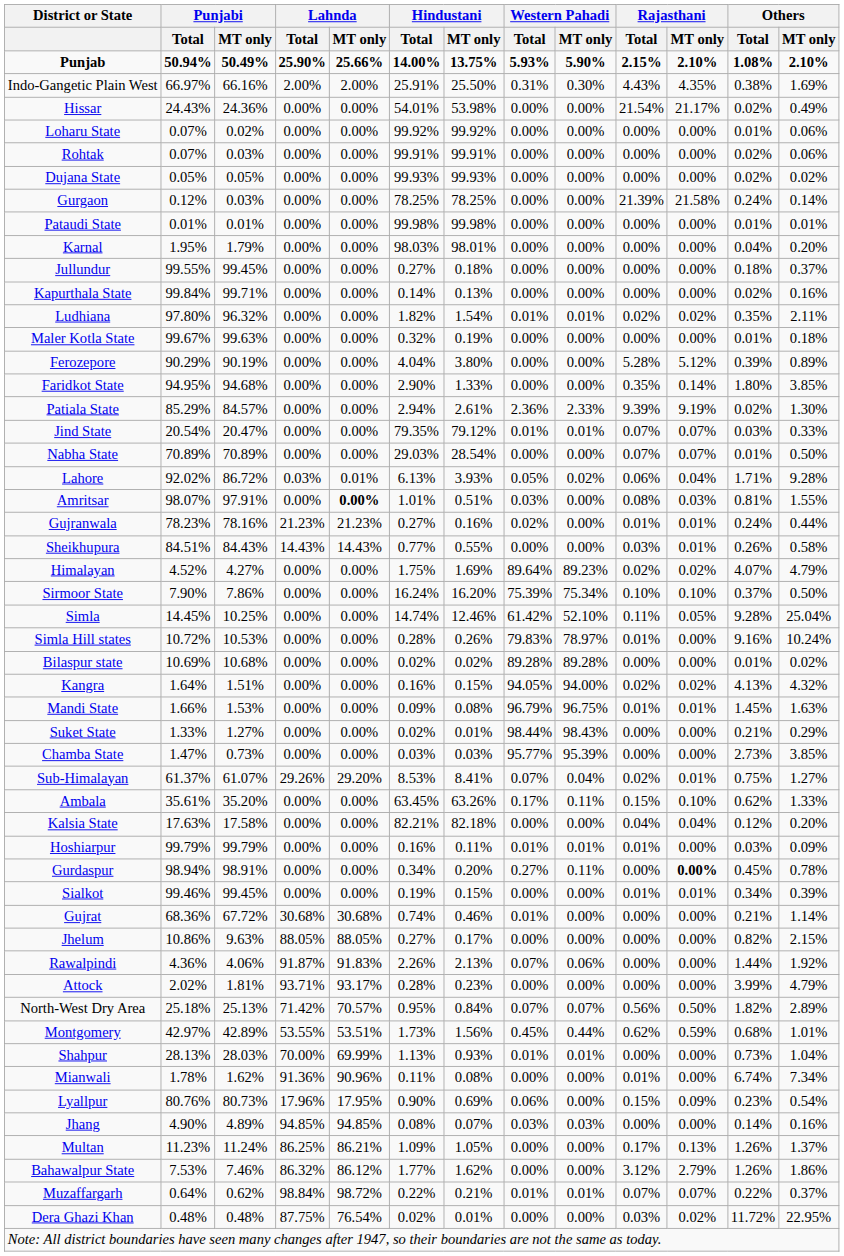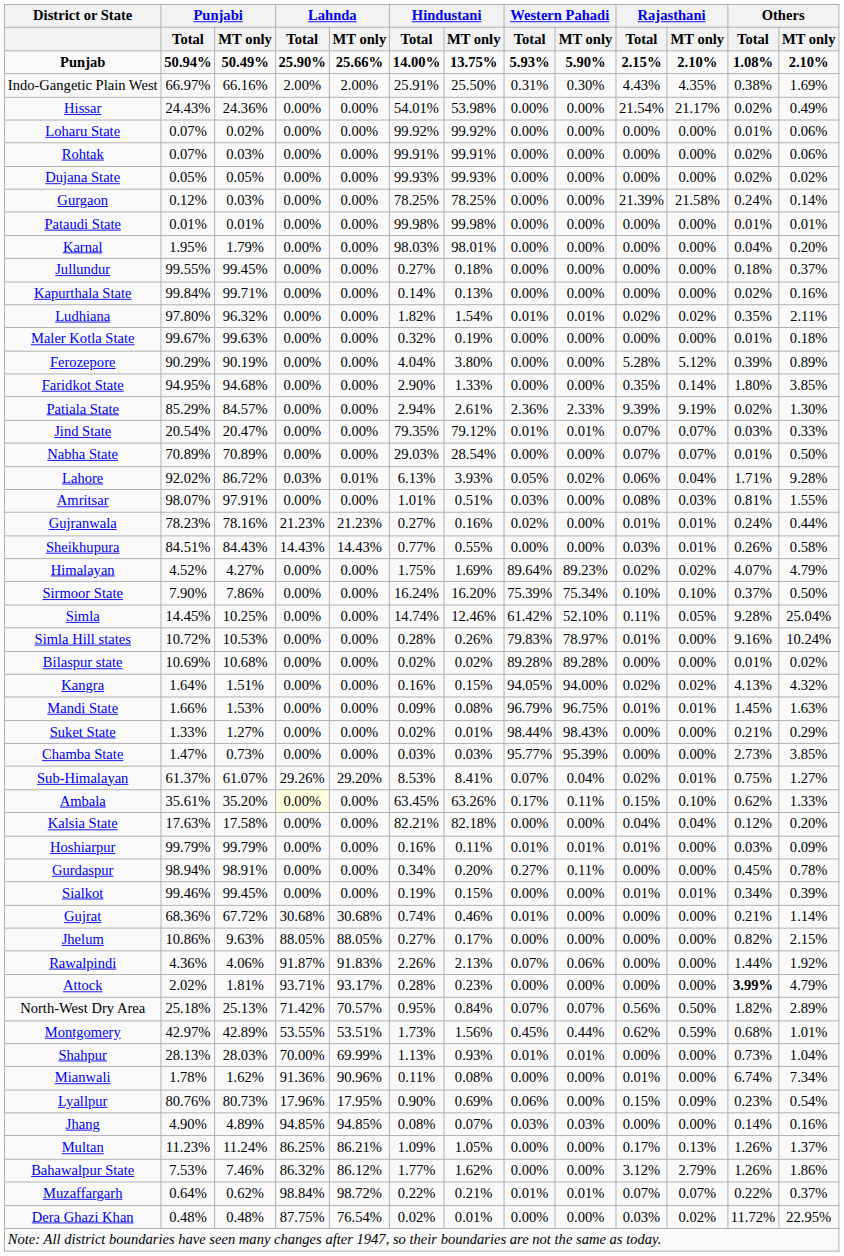(359, 500) bold -> (359, 500) normal
(302, 801) no background -> (302, 801) lightyellow background
(697, 870) bold -> (697, 870) normal
(753, 985) normal -> (753, 985) bold
